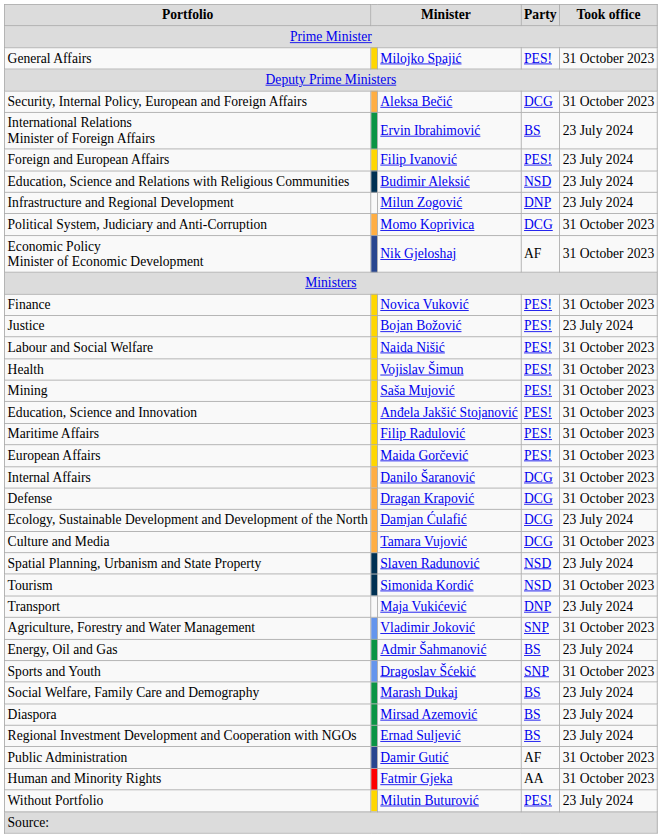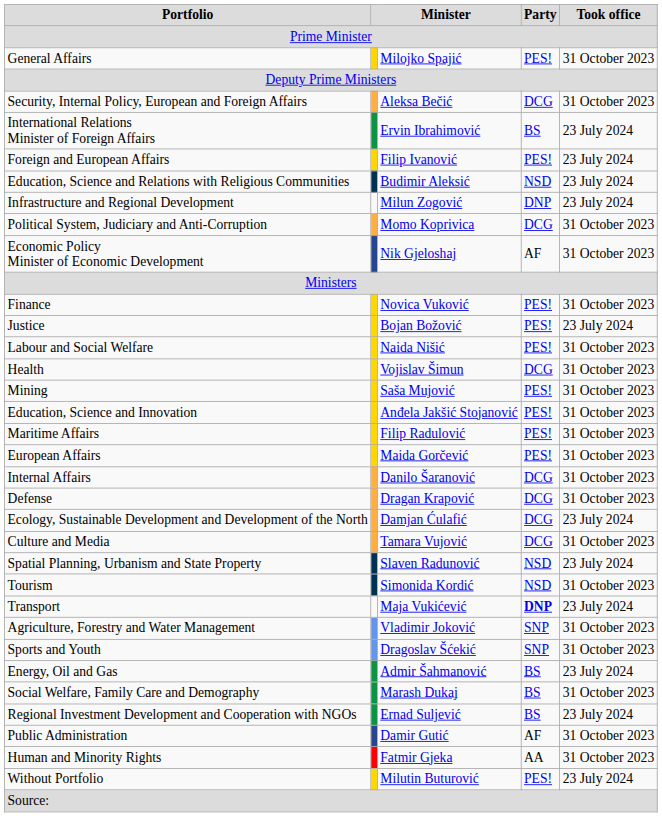(538, 369) PES! -> (538, 369) DCG
(538, 606) normal -> (538, 606) bold
rows swapped: (54, 671) <-> (63, 649)
(598, 692) 23 July 2024 -> (608, 692) 31 October 2023
- row: (32, 714)
